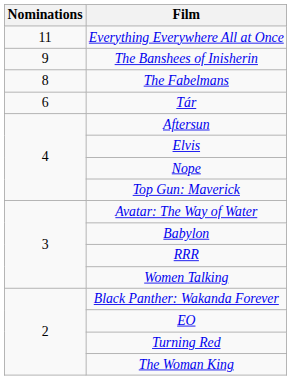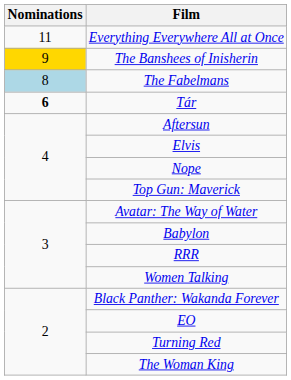(45, 59) no background -> (45, 59) gold background
(45, 80) no background -> (45, 80) lightblue background
(45, 102) normal -> (45, 102) bold
